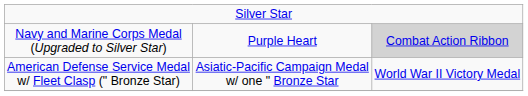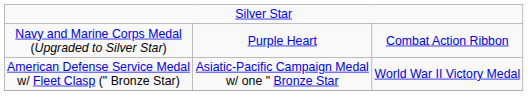(447, 40) lightgrey background -> (447, 40) no background
